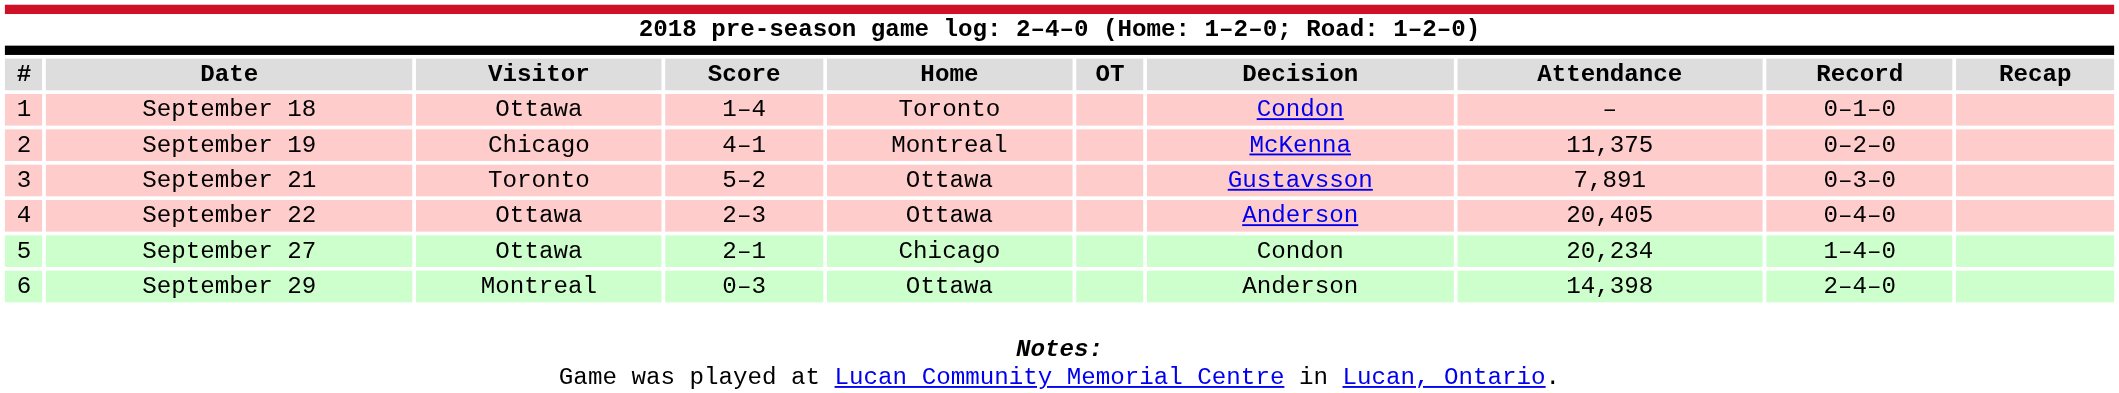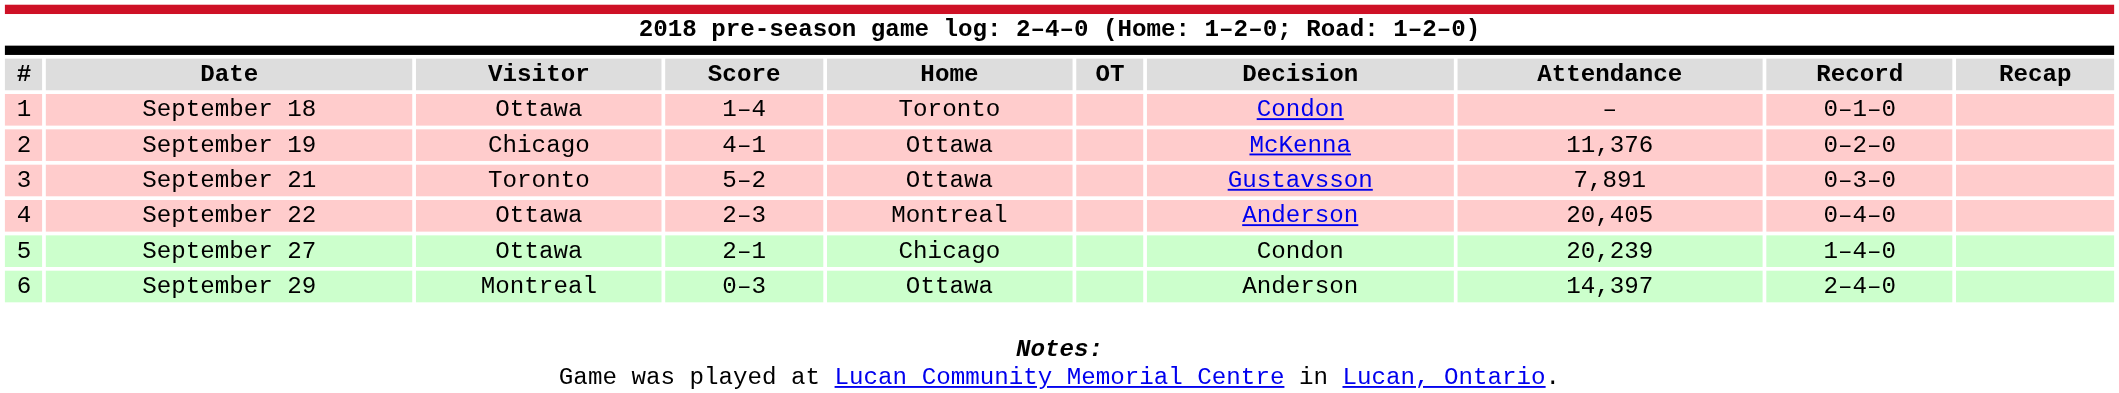(949, 145) Montreal -> (949, 145) Ottawa
(1610, 145) 11,375 -> (1610, 145) 11,376
(949, 215) Ottawa -> (949, 215) Montreal
(1610, 251) 20,234 -> (1610, 251) 20,239
(1610, 286) 14,398 -> (1610, 286) 14,397
